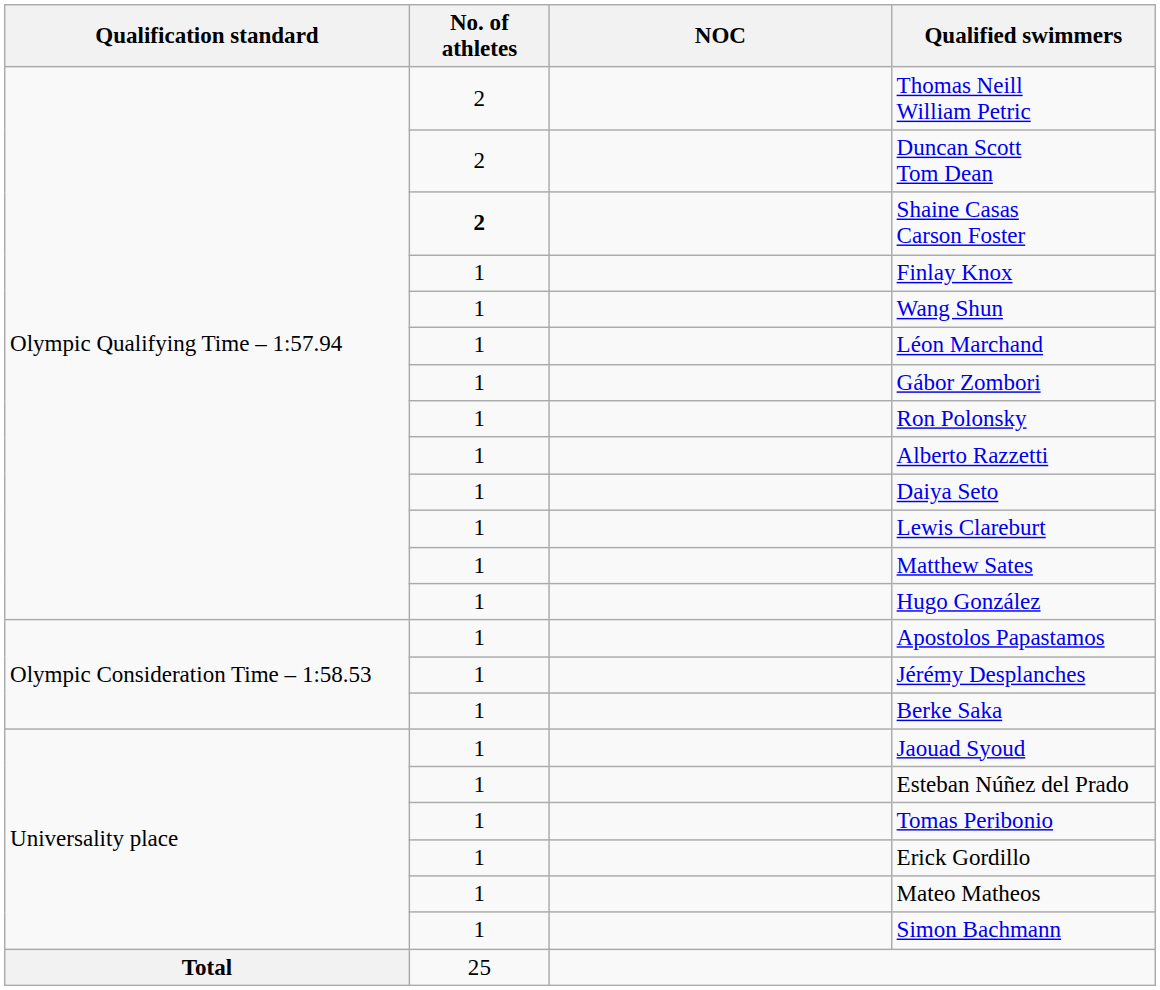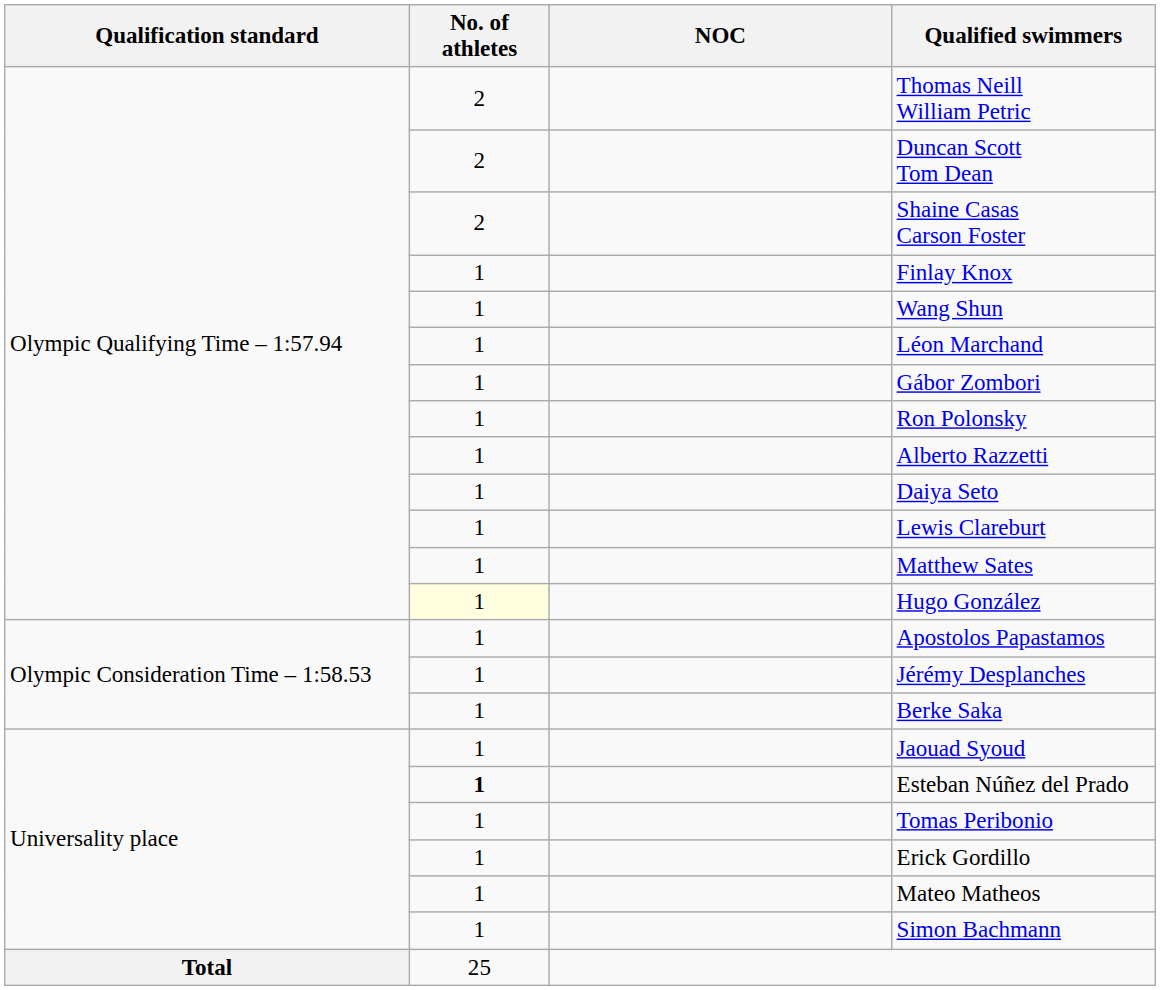(479, 223) bold -> (479, 223) normal
(479, 601) no background -> (479, 601) lightyellow background
(479, 784) normal -> (479, 784) bold
